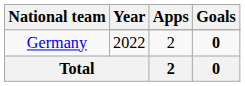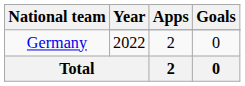(216, 42) bold -> (216, 42) normal
